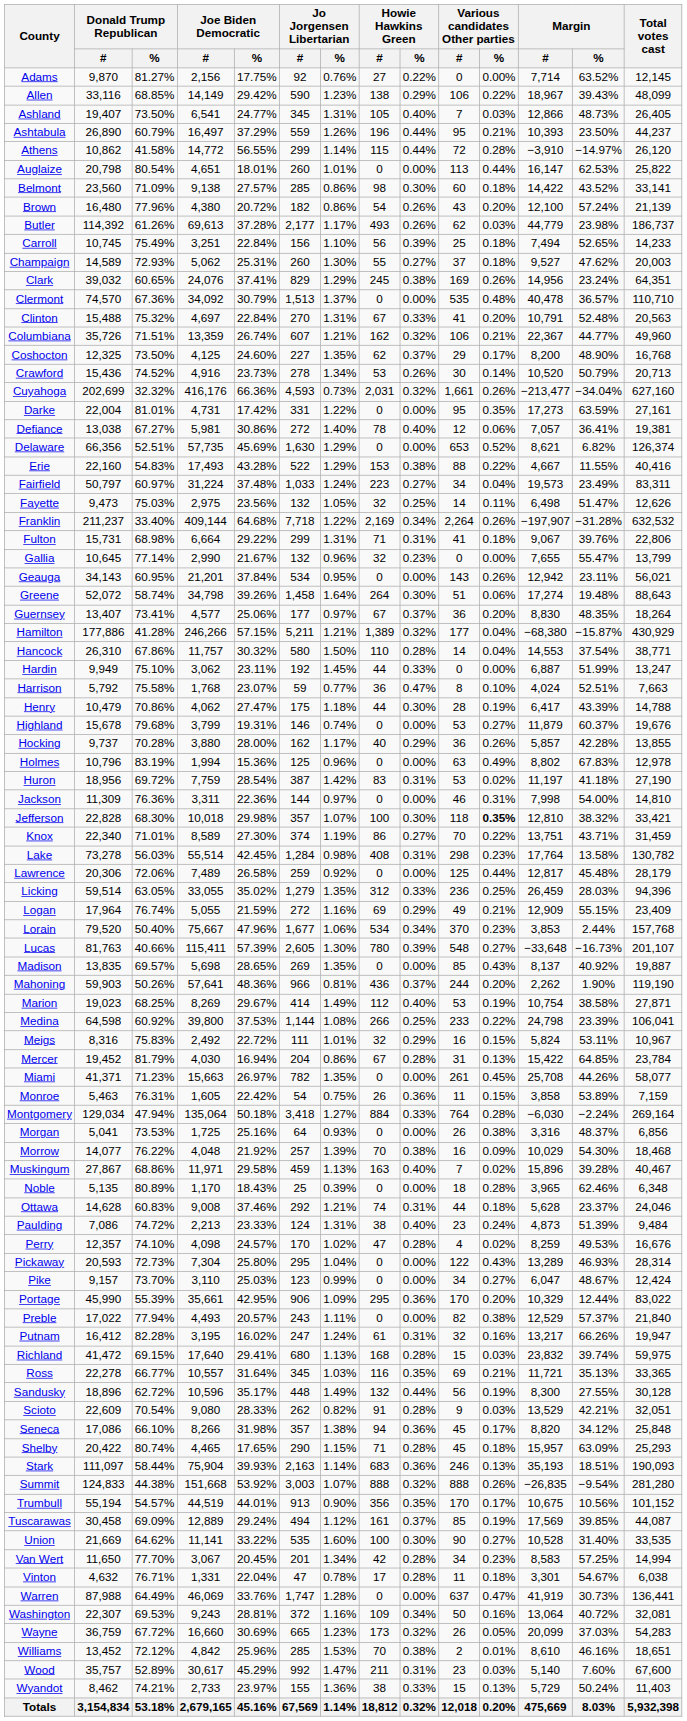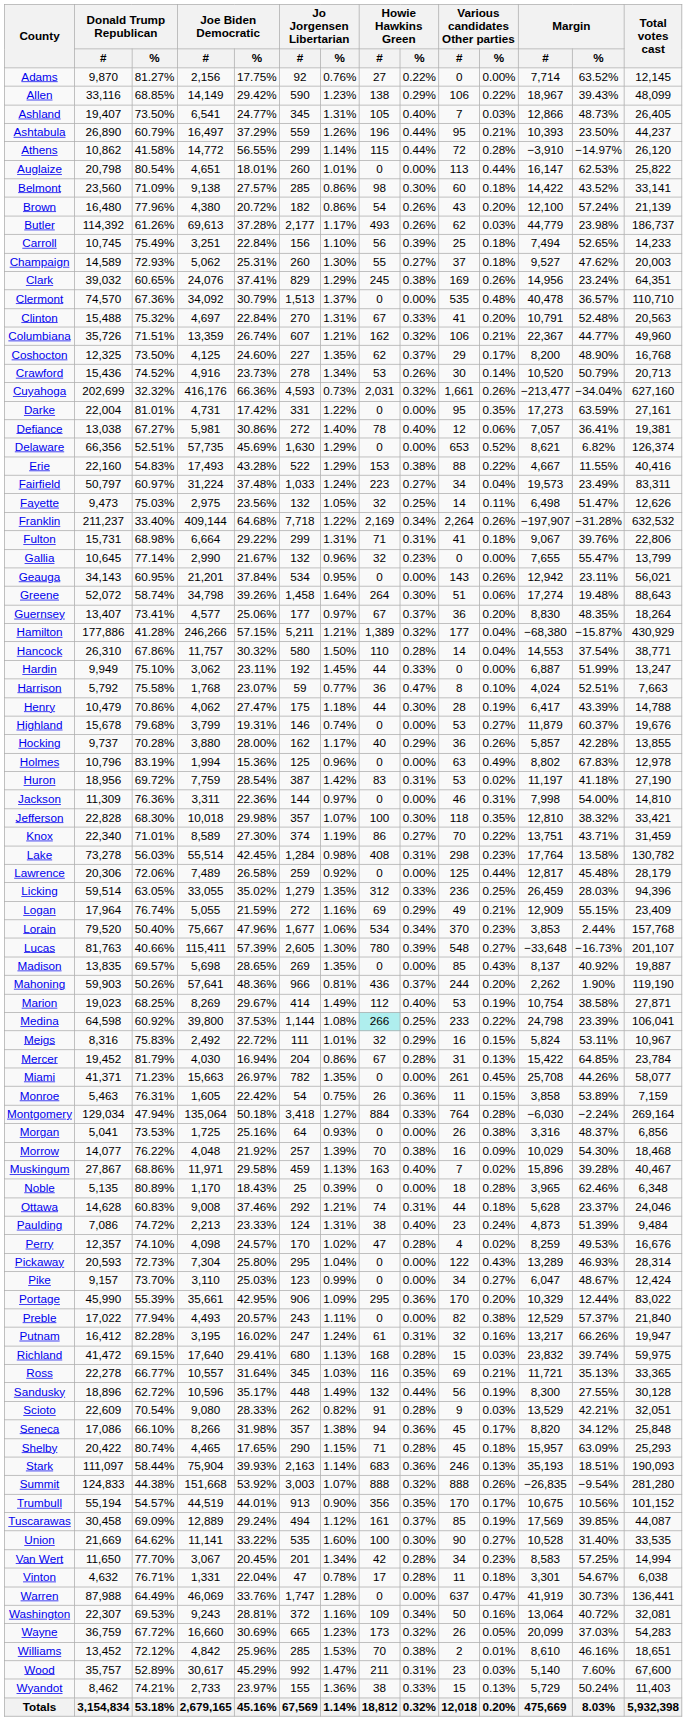(499, 818) bold -> (499, 818) normal
(380, 1021) no background -> (380, 1021) paleturquoise background
